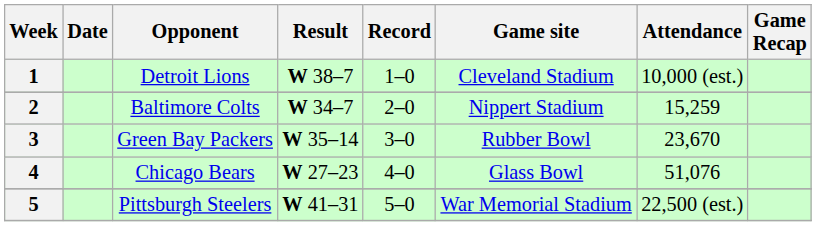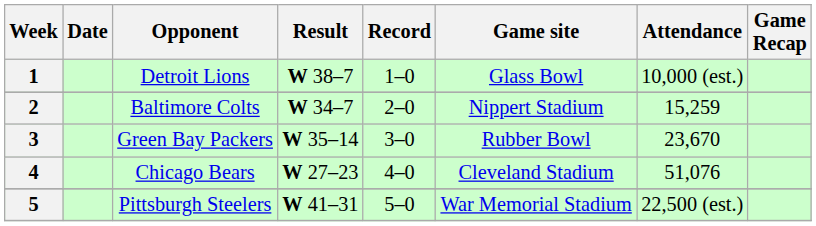(536, 75) Cleveland Stadium -> (536, 75) Glass Bowl
(536, 172) Glass Bowl -> (536, 172) Cleveland Stadium
